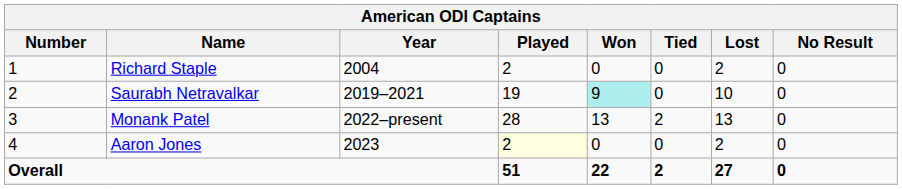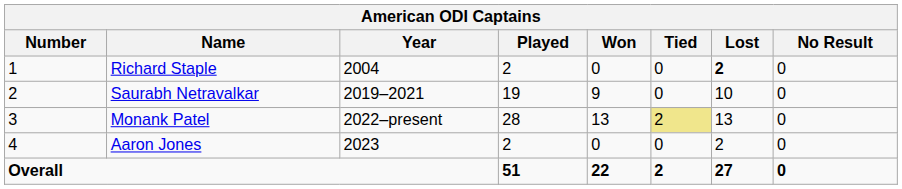(719, 68) normal -> (719, 68) bold
(596, 94) paleturquoise background -> (596, 94) no background
(659, 119) no background -> (659, 119) khaki background
(507, 145) lightyellow background -> (507, 145) no background
